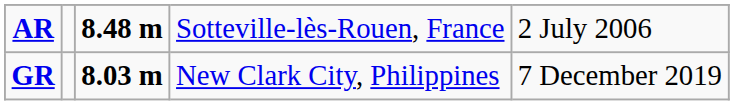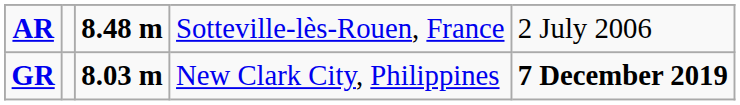(620, 75) normal -> (623, 75) bold
